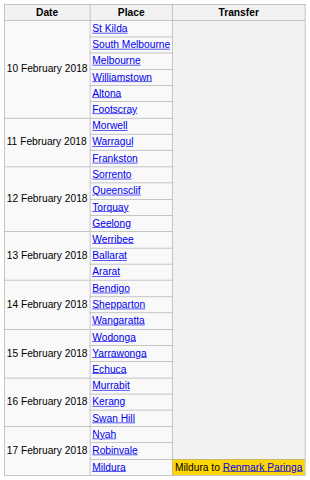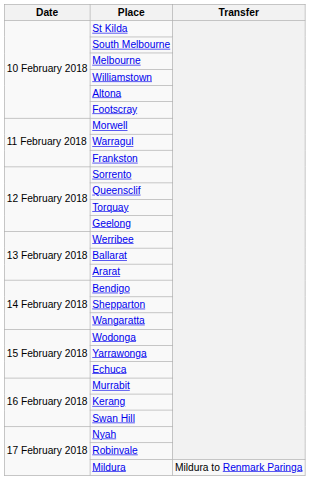(239, 467) gold background -> (239, 467) no background
